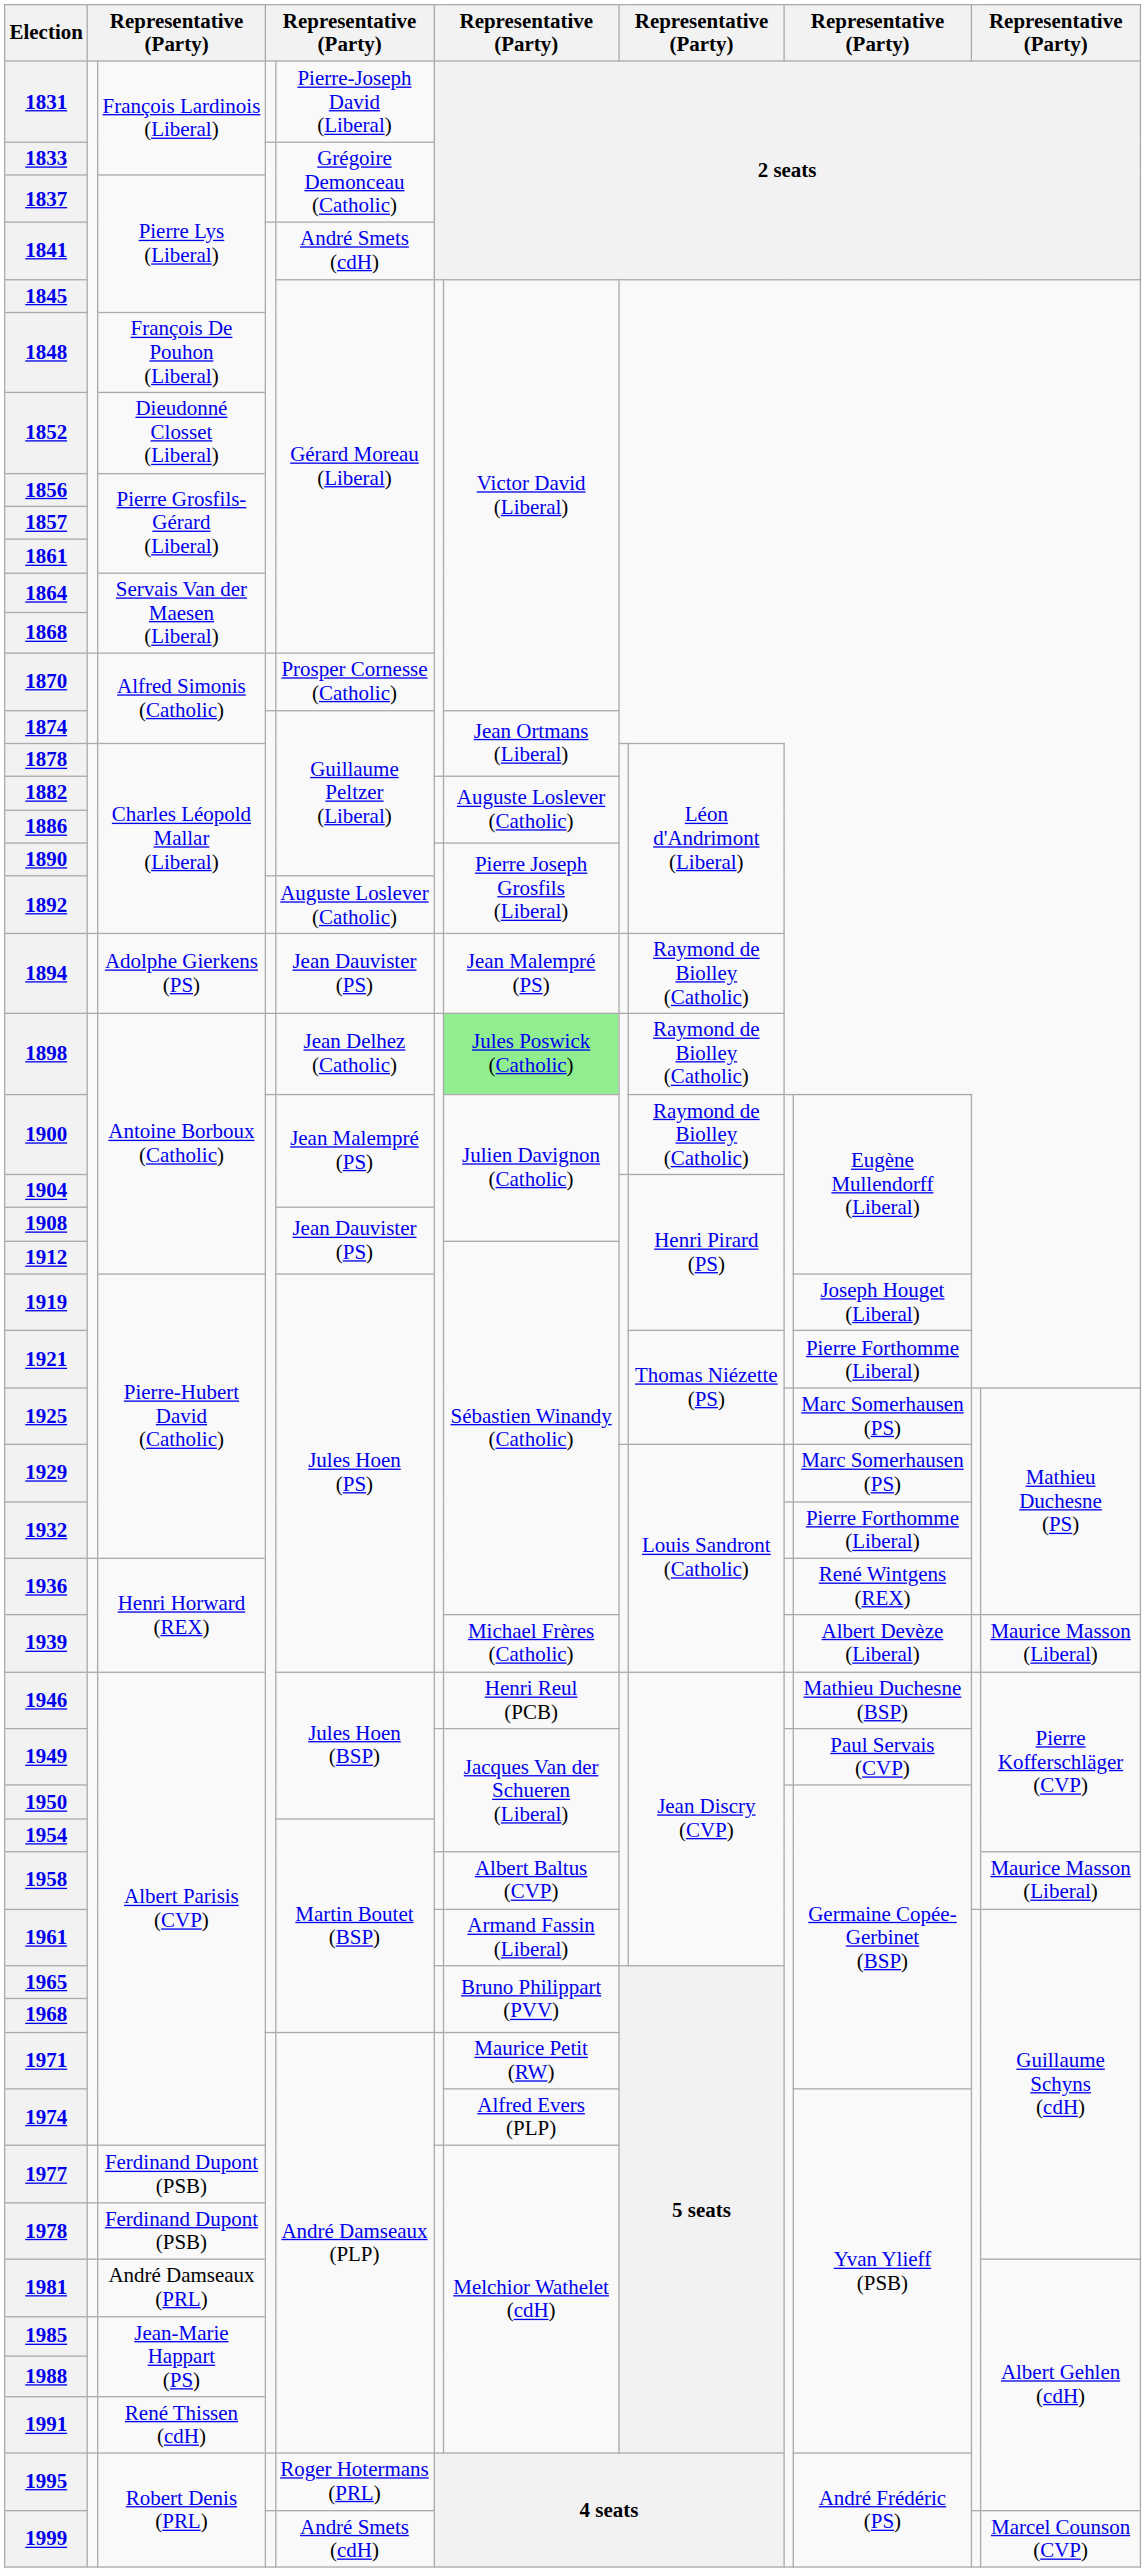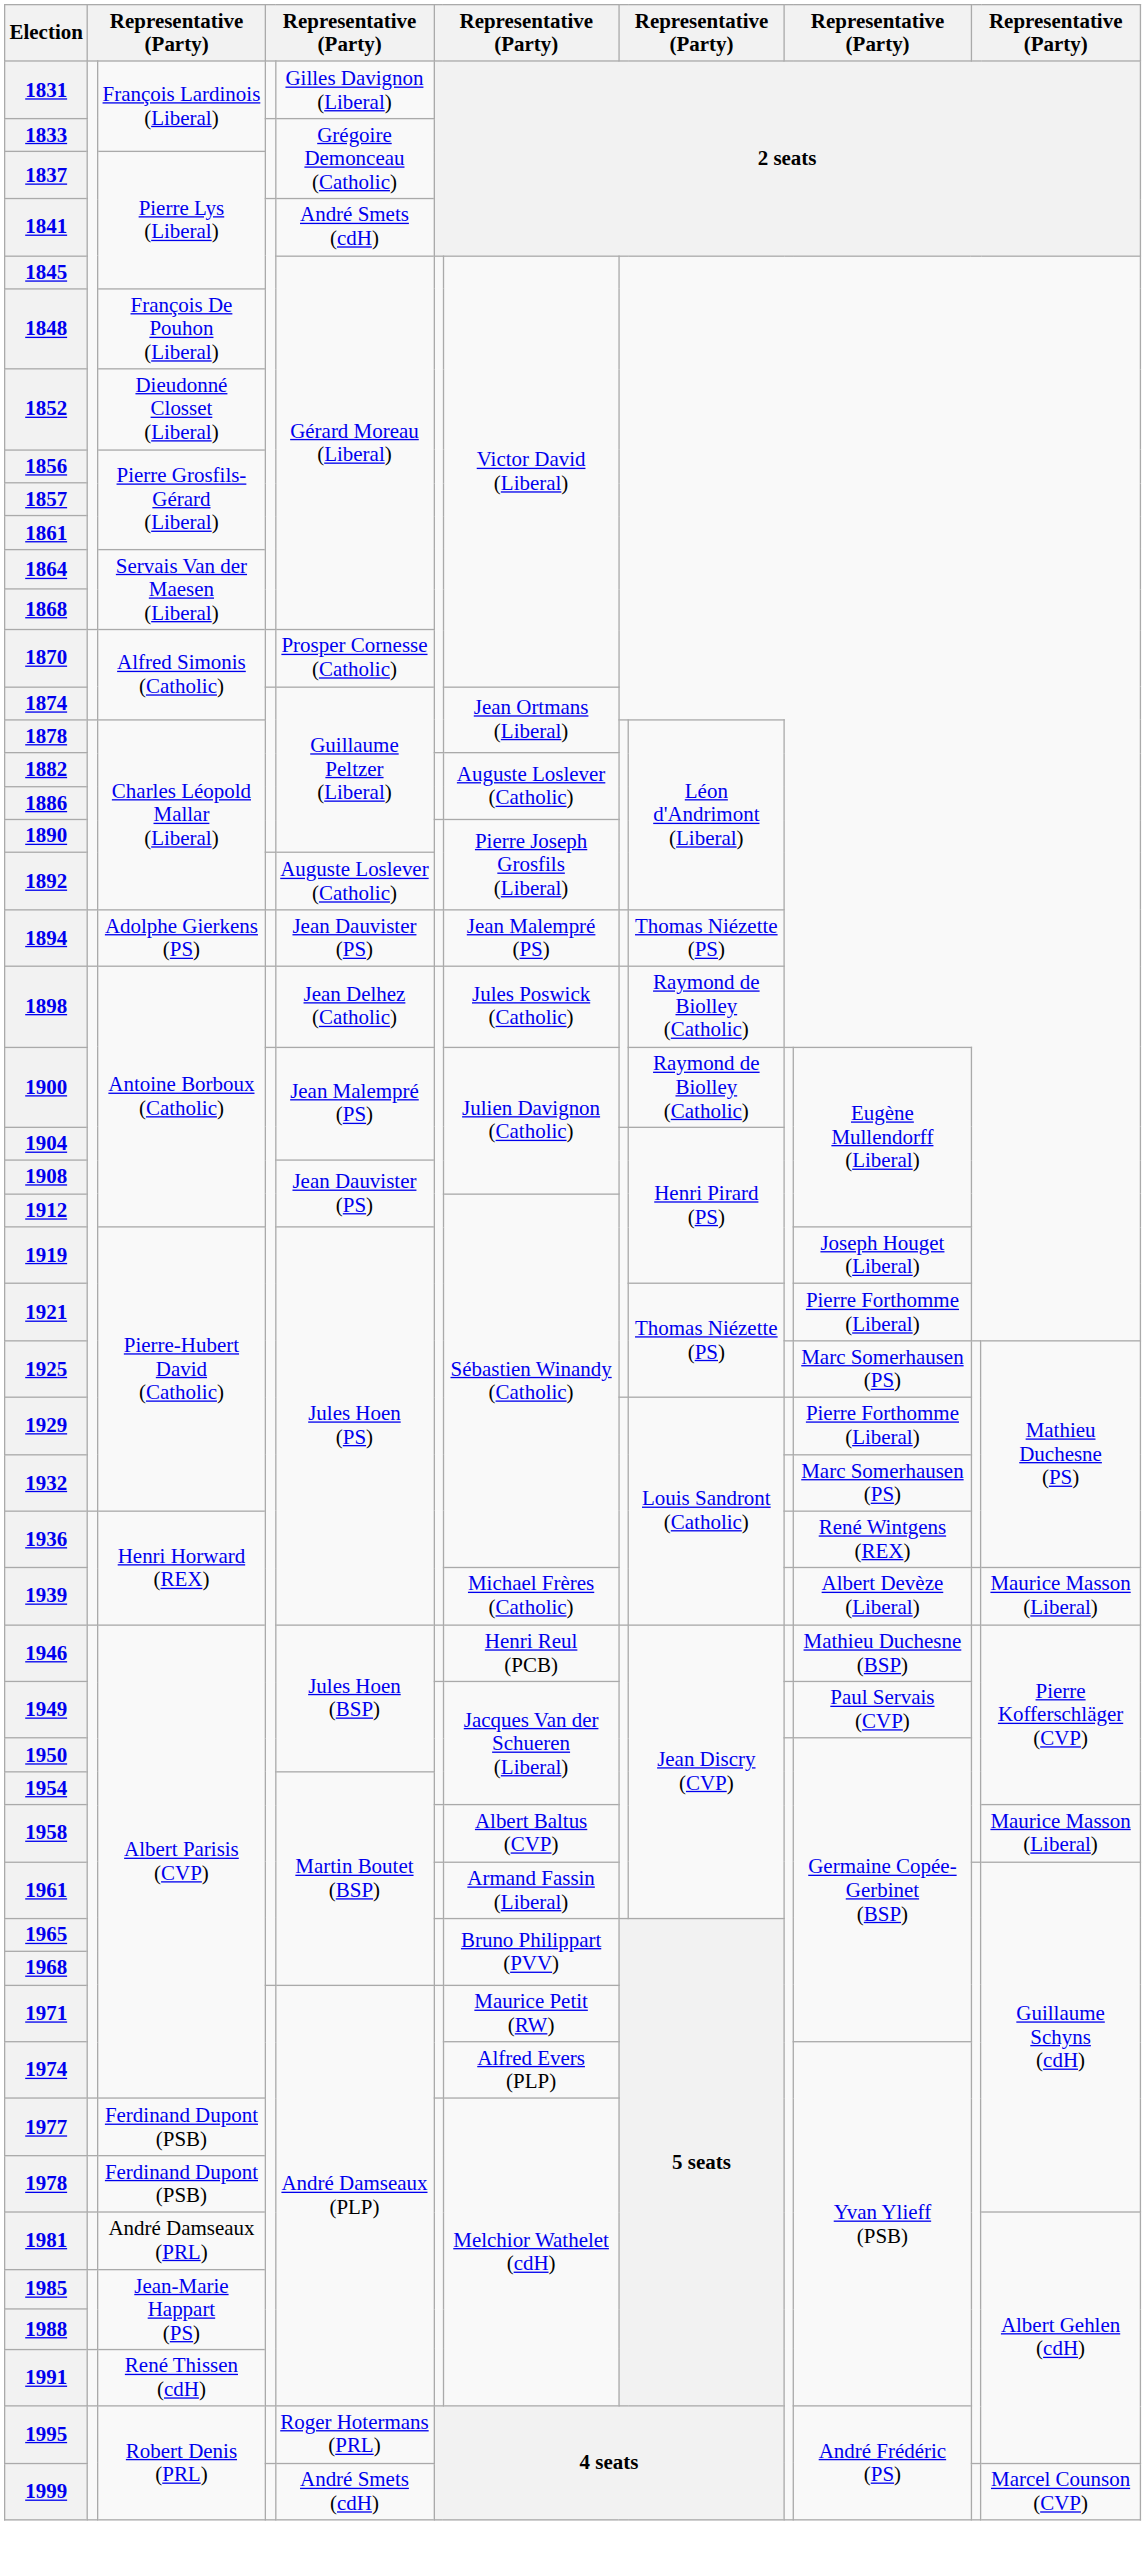(354, 101) Pierre-Joseph David (Liberal) -> (354, 89) Gilles Davignon (Liberal)
(706, 973) Raymond de Biolley (Catholic) -> (706, 937) Thomas Niézette (PS)
(531, 1053) lightgreen background -> (531, 1006) no background
(882, 1472) Marc Somerhausen (PS) -> (882, 1425) Pierre Forthomme (Liberal)
(882, 1529) Pierre Forthomme (Liberal) -> (882, 1482) Marc Somerhausen (PS)
